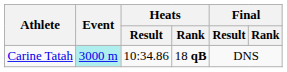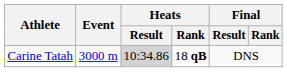(98, 56) paleturquoise background -> (98, 56) no background
(146, 56) no background -> (146, 56) lightgrey background
